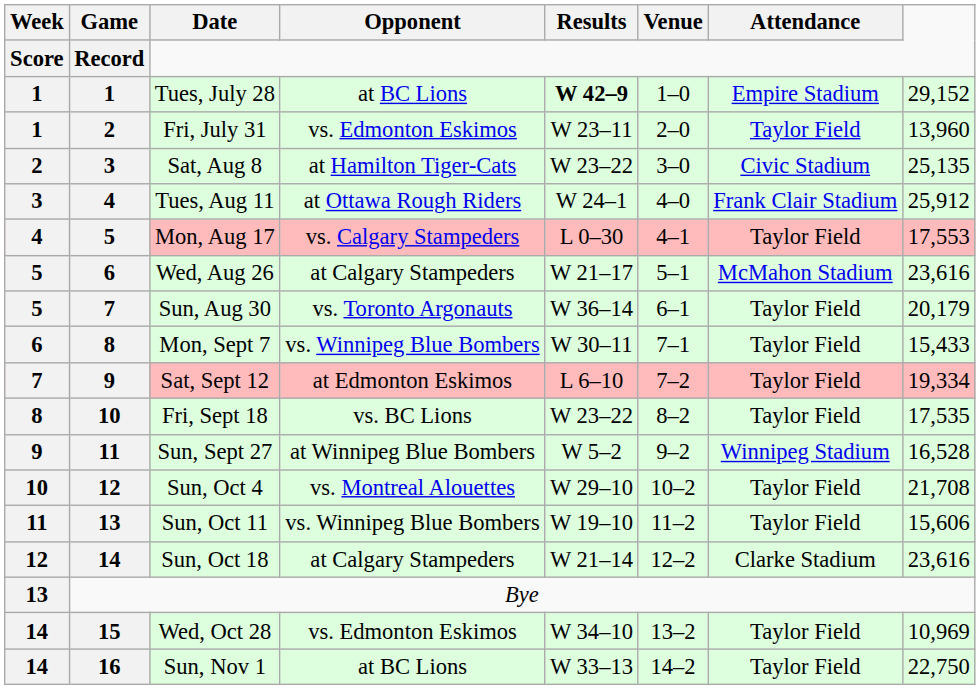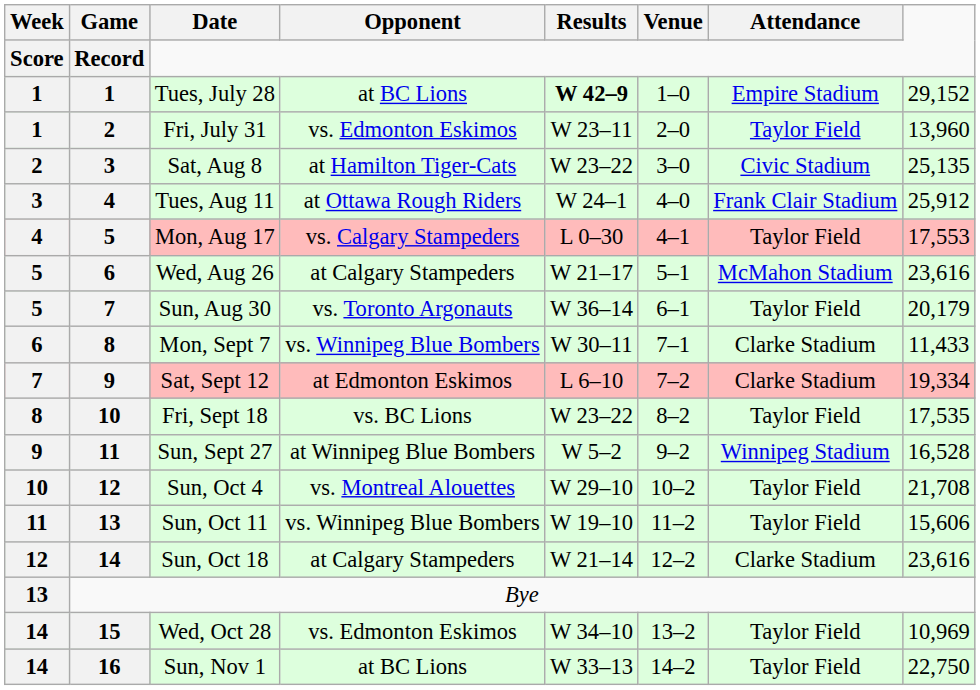(805, 344) Taylor Field -> (805, 344) Clarke Stadium
(939, 344) 15,433 -> (939, 344) 11,433
(805, 380) Taylor Field -> (805, 380) Clarke Stadium
